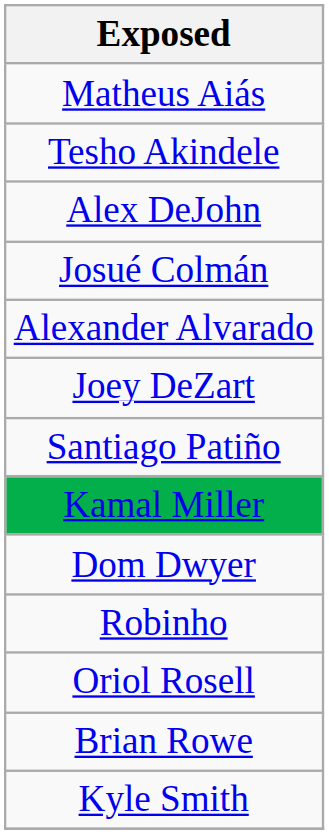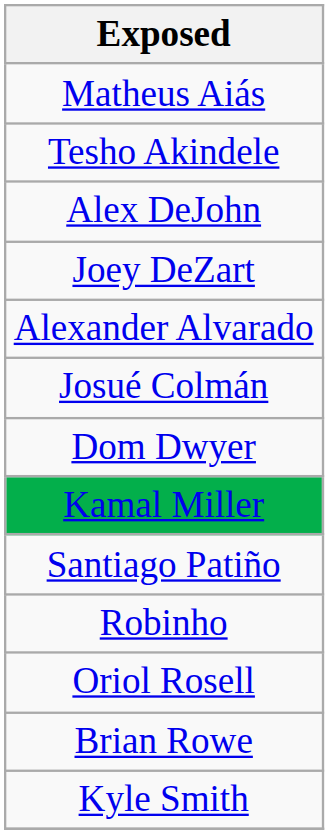(164, 269) Josué Colmán -> (164, 269) Joey DeZart
(164, 387) Joey DeZart -> (164, 387) Josué Colmán
(164, 446) Santiago Patiño -> (164, 446) Dom Dwyer
(164, 563) Dom Dwyer -> (164, 563) Santiago Patiño
